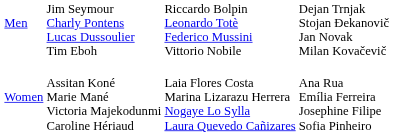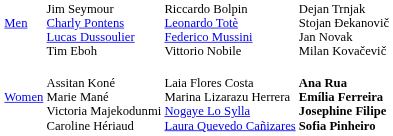(340, 104) normal -> (343, 104) bold
